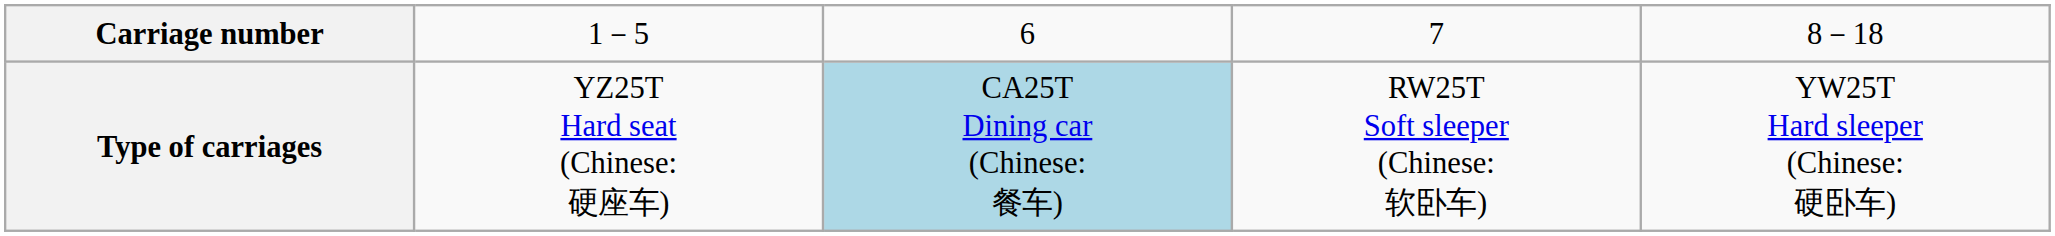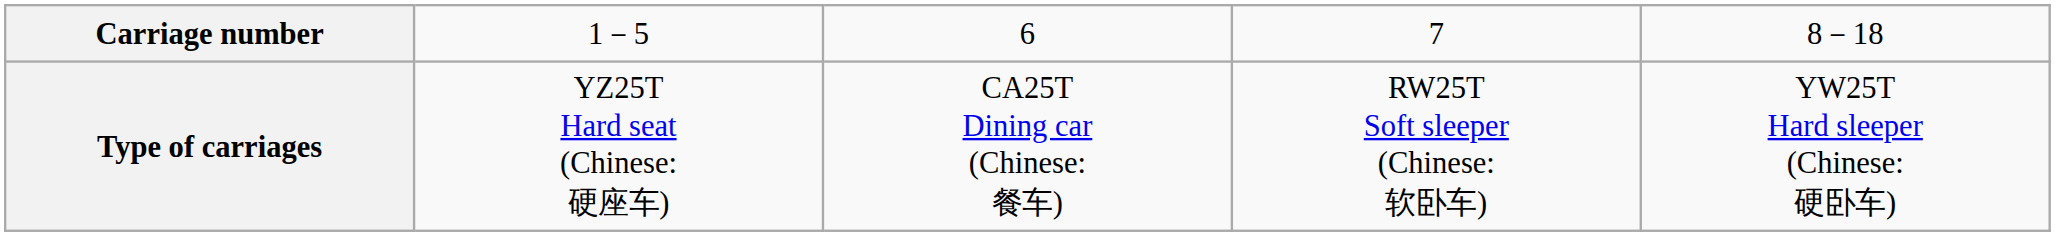(1027, 144) lightblue background -> (1027, 144) no background
